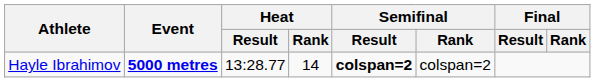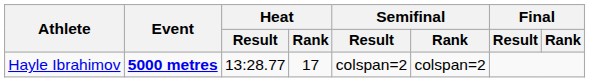(311, 65) 14 -> (311, 65) 17
(374, 65) bold -> (371, 65) normal
